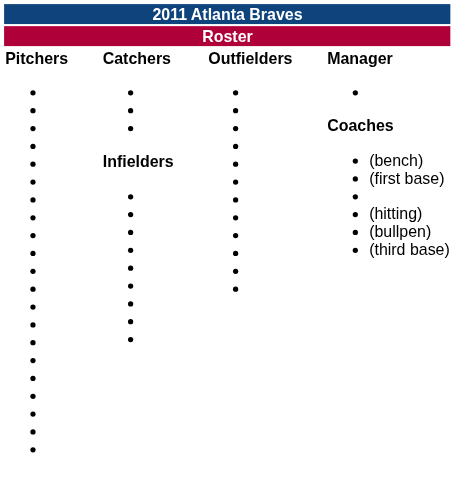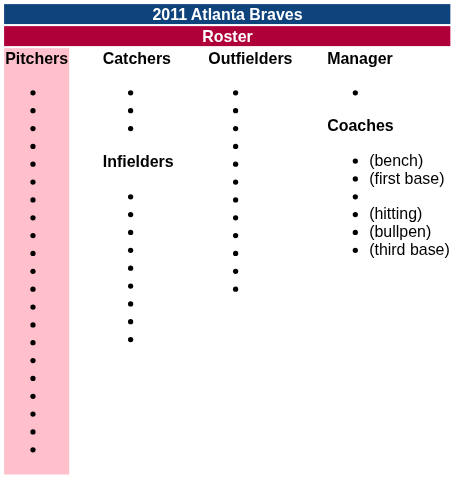(37, 254) no background -> (37, 254) pink background
